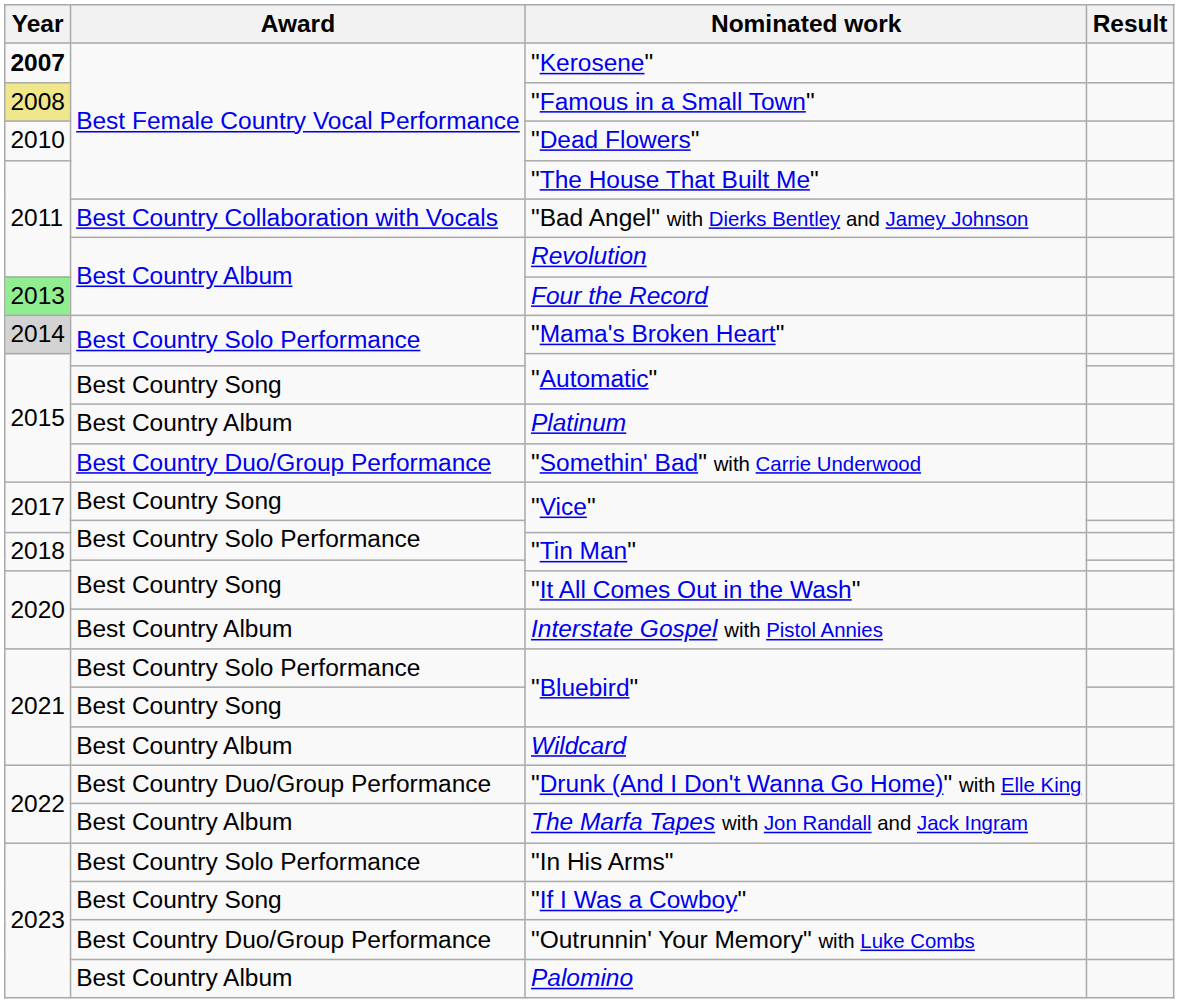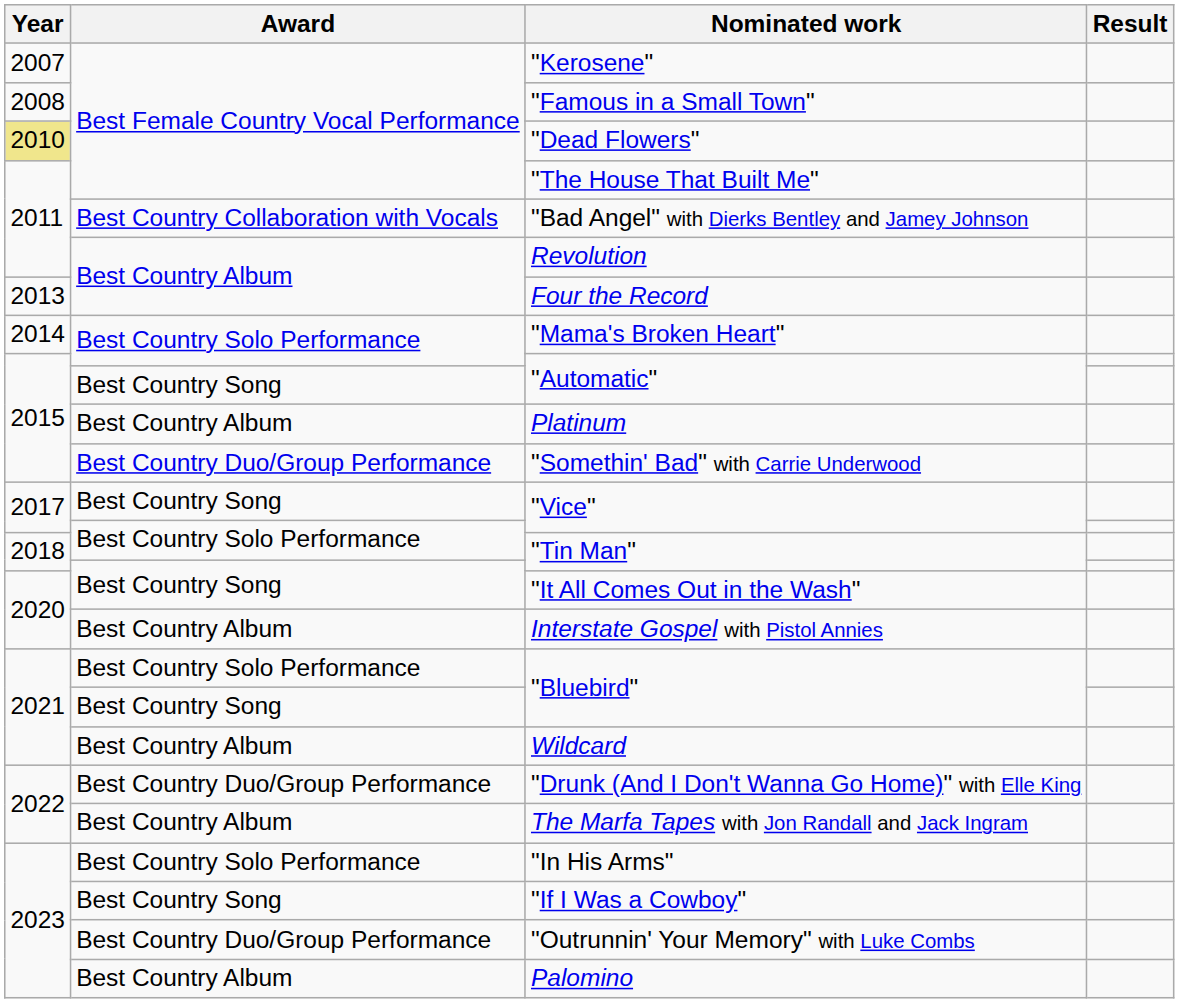(38, 62) bold -> (38, 62) normal
(38, 101) khaki background -> (38, 101) no background
(38, 140) no background -> (38, 140) khaki background
(38, 295) lightgreen background -> (38, 295) no background
(38, 334) lightgrey background -> (38, 334) no background
